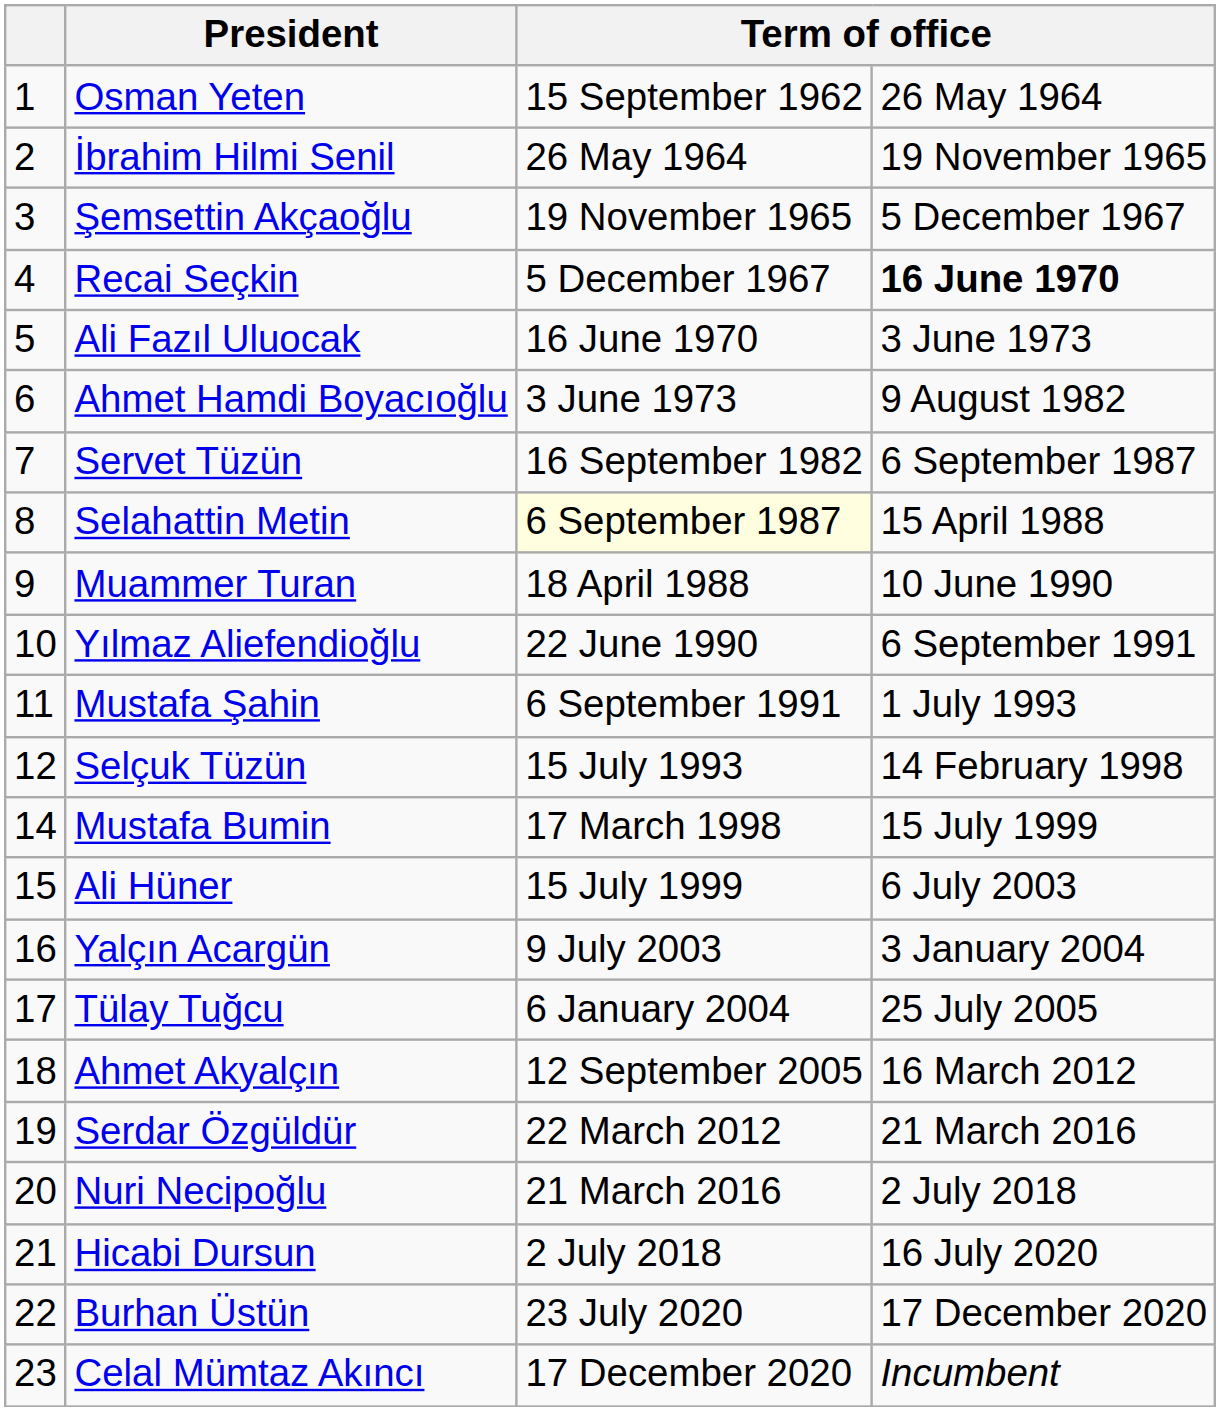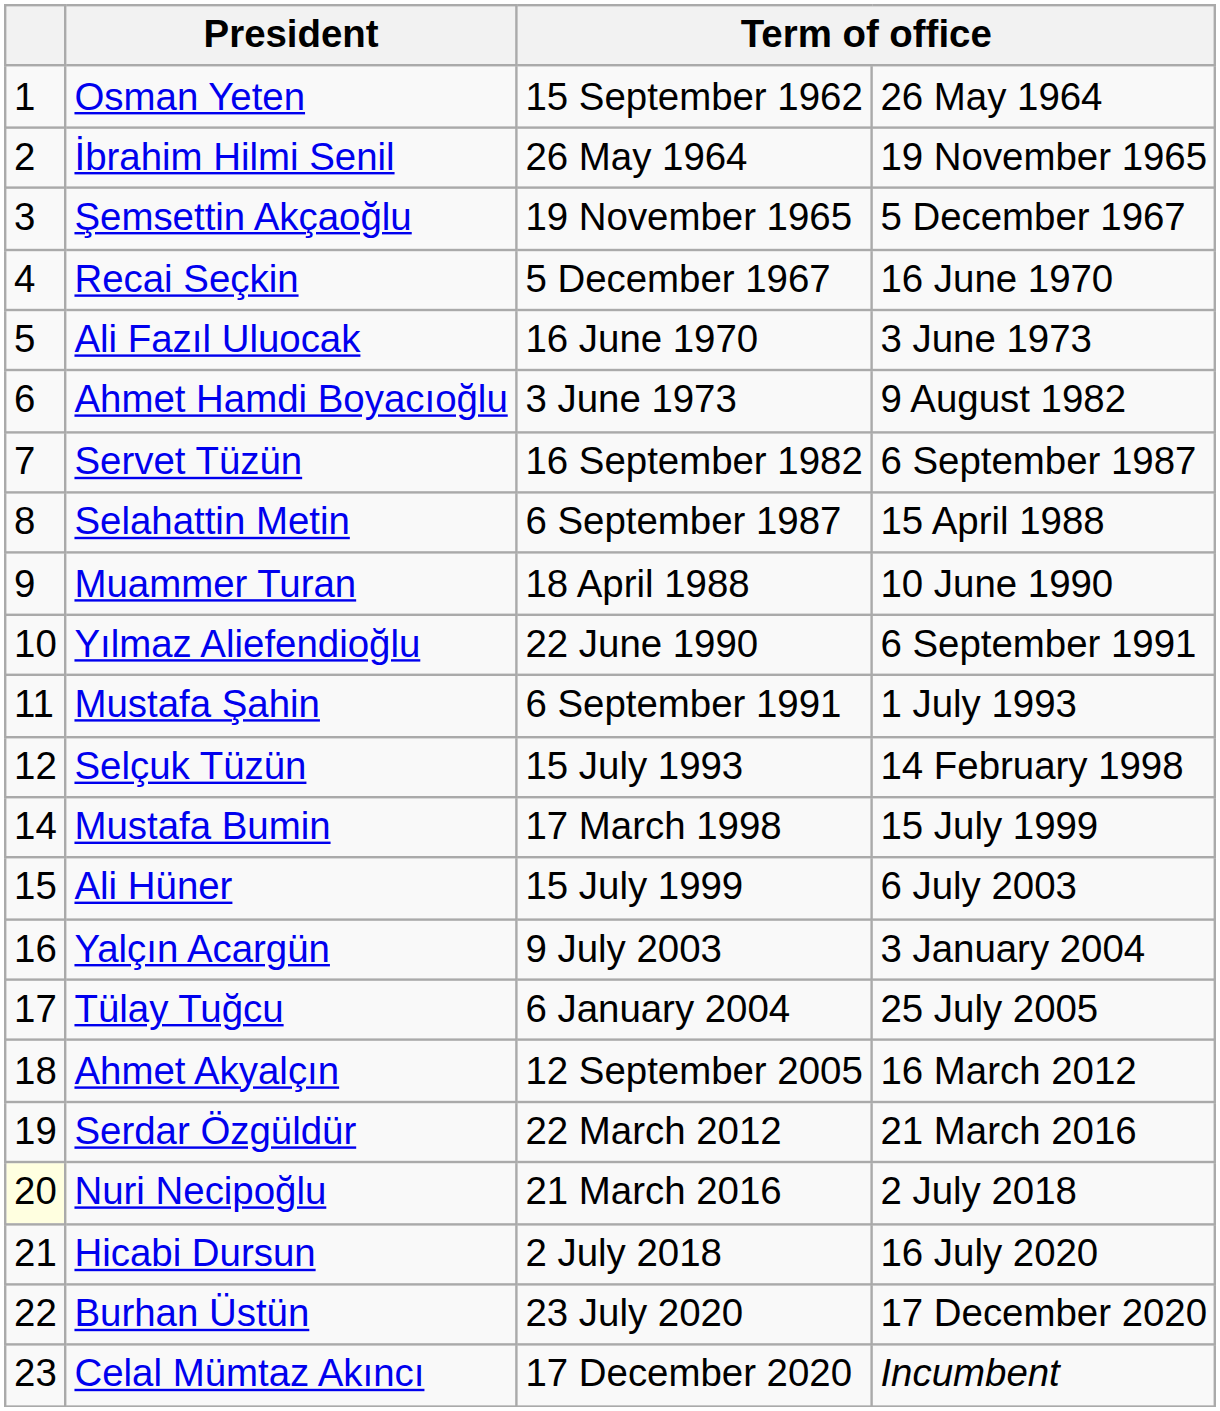(1000, 278) bold -> (997, 278) normal
(683, 522) lightyellow background -> (683, 522) no background
(35, 1192) no background -> (35, 1192) lightyellow background
